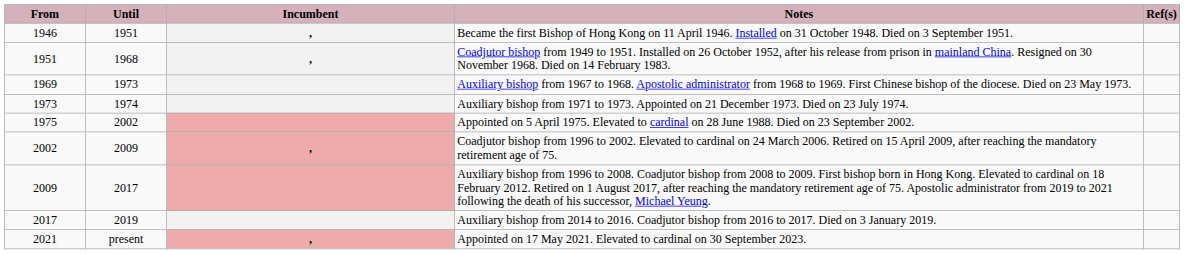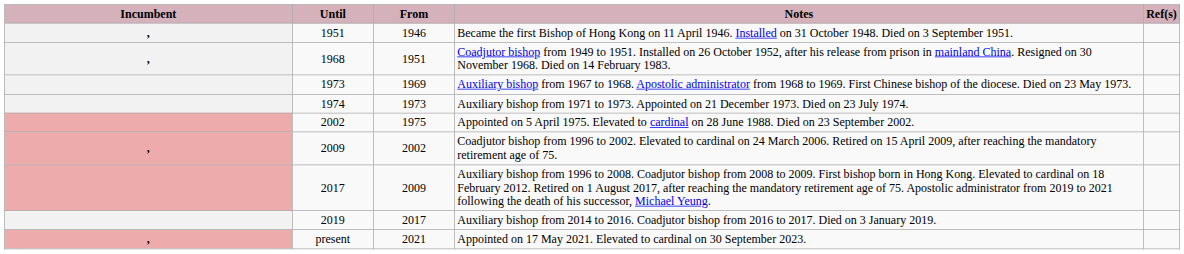columns swapped: (45, 14) <-> (311, 14)
